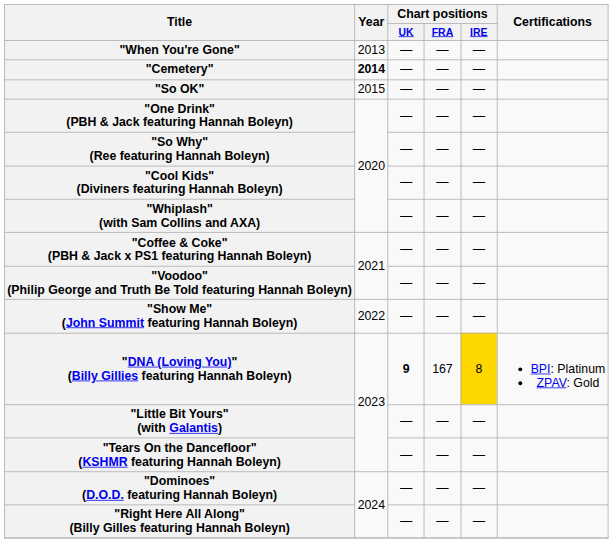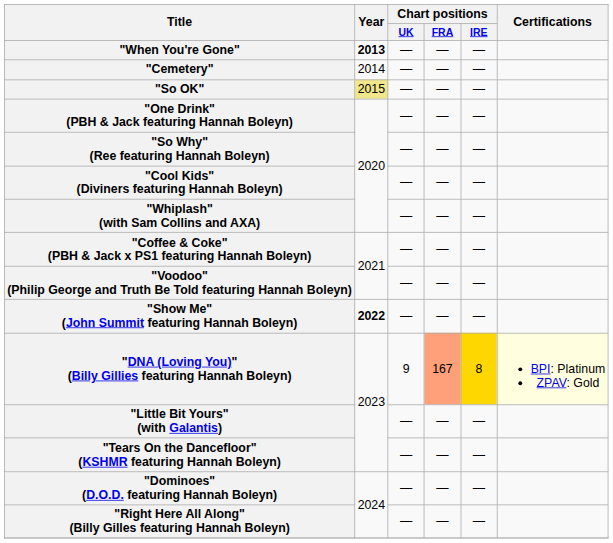(371, 50) normal -> (371, 50) bold
(371, 69) bold -> (371, 69) normal
(371, 89) no background -> (371, 89) khaki background
(371, 316) normal -> (371, 316) bold
(406, 368) bold -> (406, 368) normal
(442, 368) no background -> (442, 368) lightsalmon background
(553, 376) no background -> (553, 376) lightyellow background
